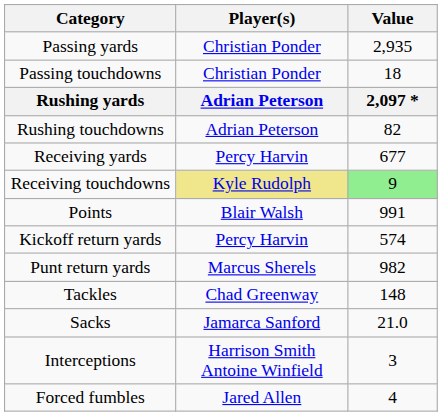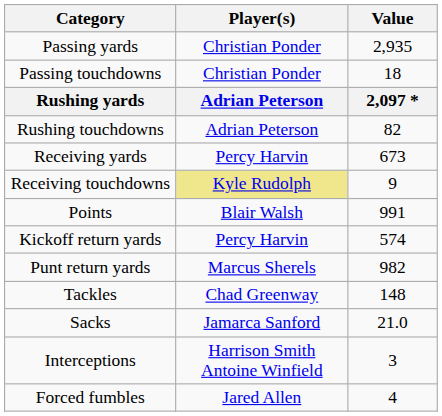(393, 156) 677 -> (393, 156) 673
(393, 184) lightgreen background -> (393, 184) no background
